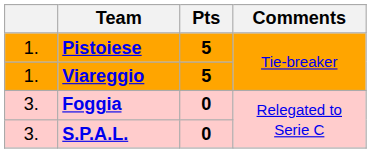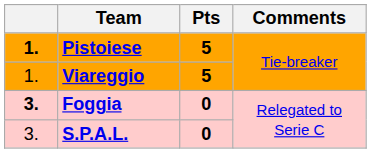(31, 47) normal -> (31, 47) bold
(31, 104) normal -> (31, 104) bold
